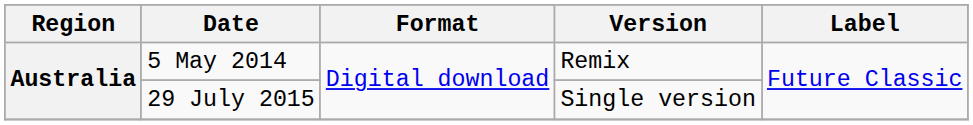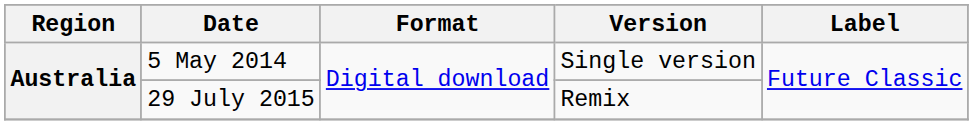(595, 62) Remix -> (658, 62) Single version
(658, 100) Single version -> (595, 100) Remix
